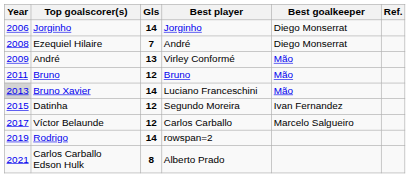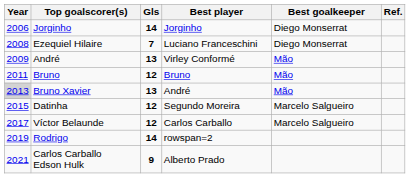(177, 43) André -> (211, 43) Luciano Franceschini
(151, 91) 14 -> (151, 91) 13
(211, 91) Luciano Franceschini -> (177, 91) André
(308, 106) Ivan Fernandez -> (314, 106) Marcelo Salgueiro
(151, 159) 8 -> (151, 159) 9
